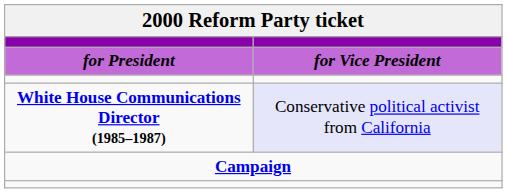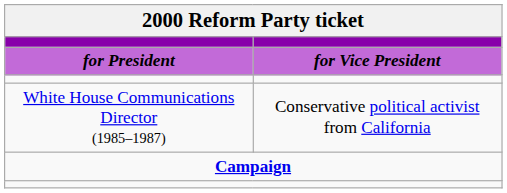(129, 117) bold -> (129, 117) normal
(377, 117) lavender background -> (377, 117) no background
